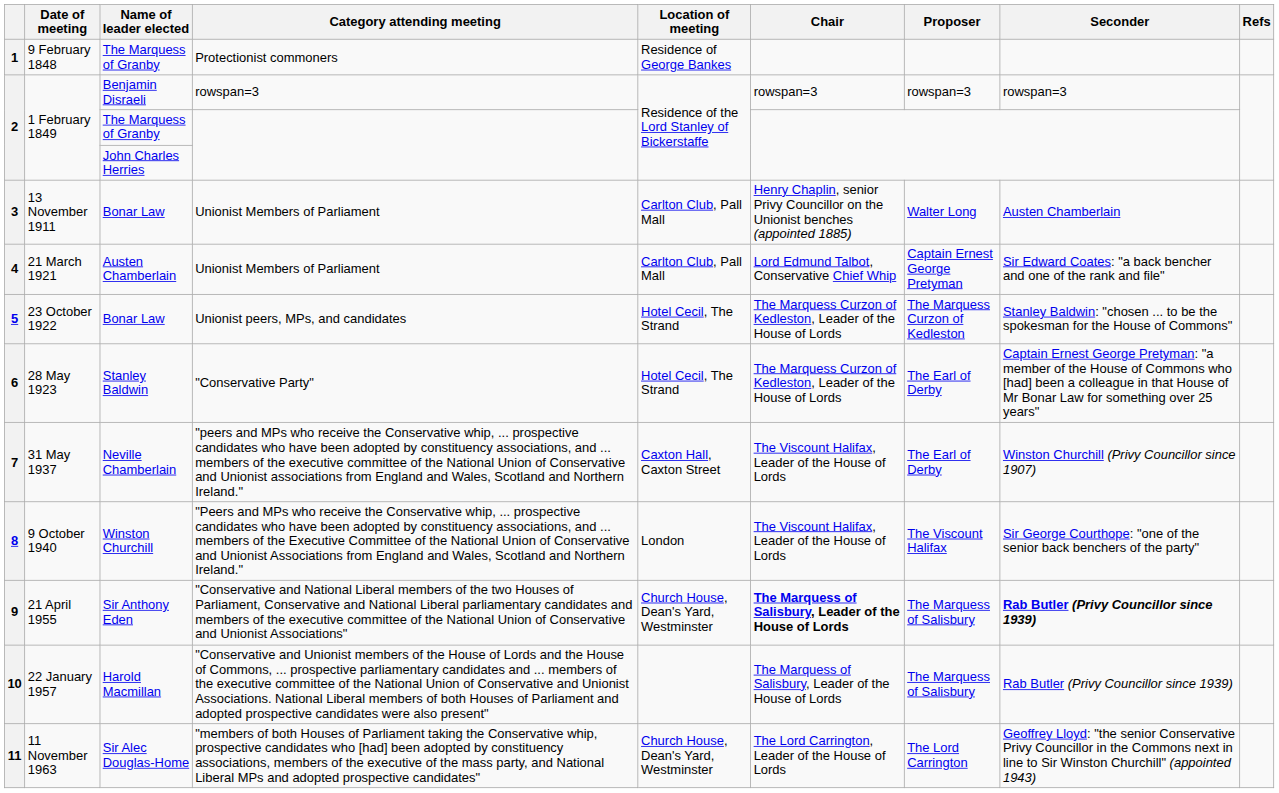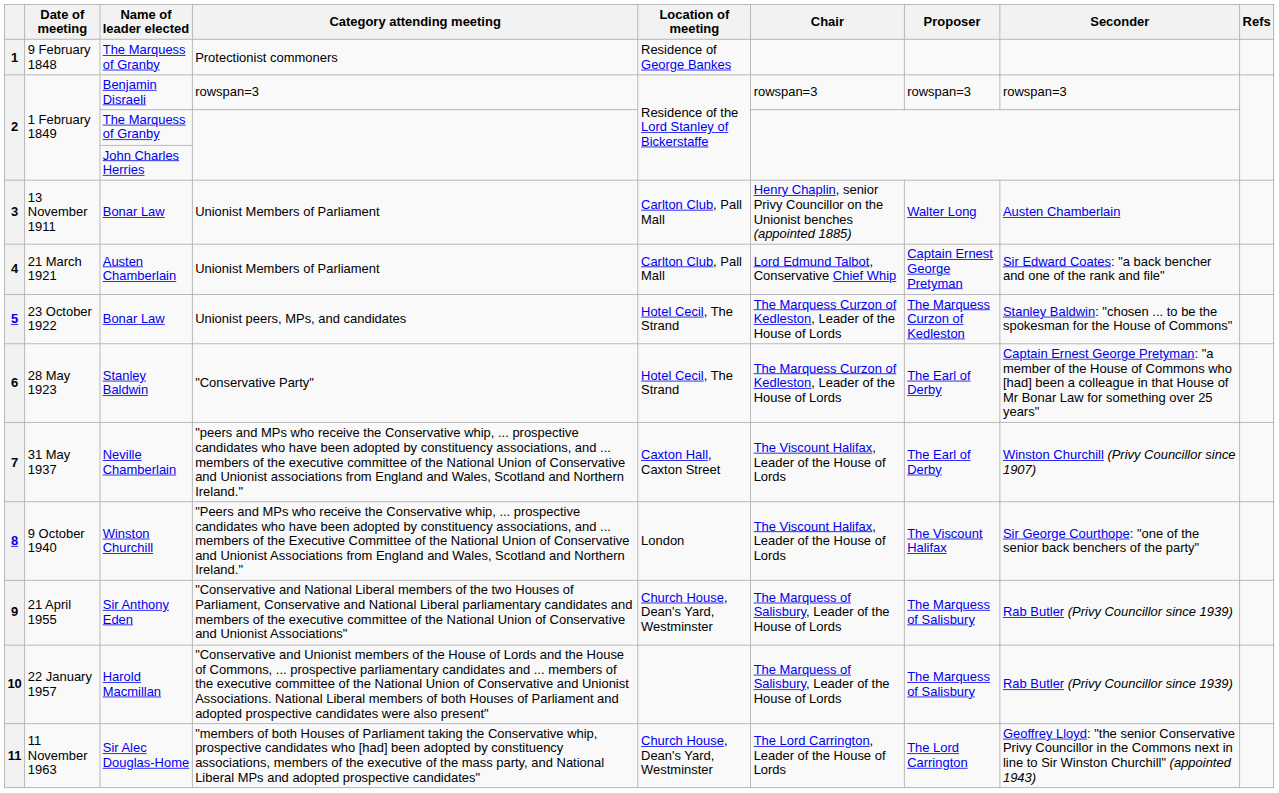(827, 612) bold -> (822, 612) normal
(1108, 612) bold -> (1118, 612) normal
